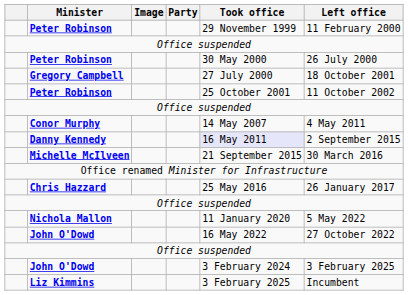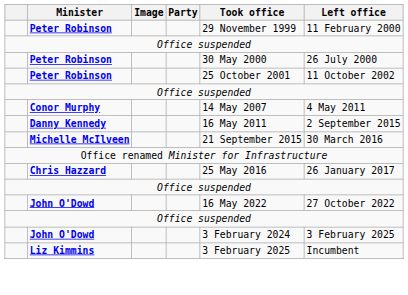- row: (16, 76)
(234, 139) lavender background -> (234, 124) no background
- row: (16, 219)
